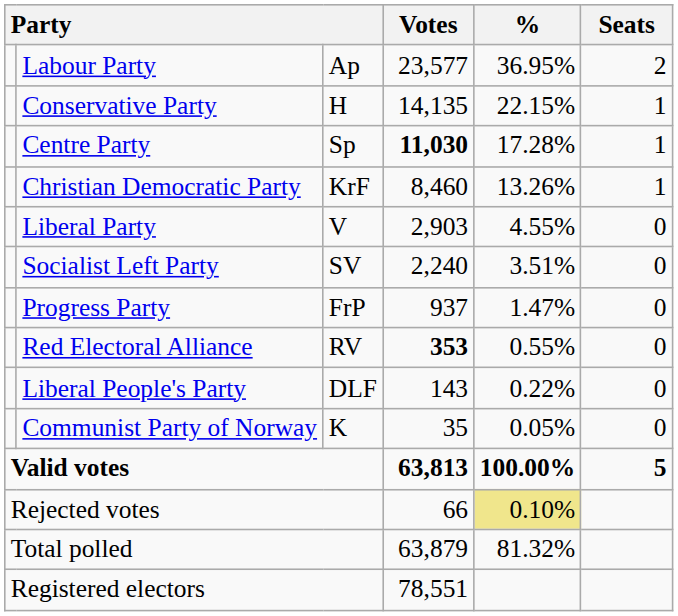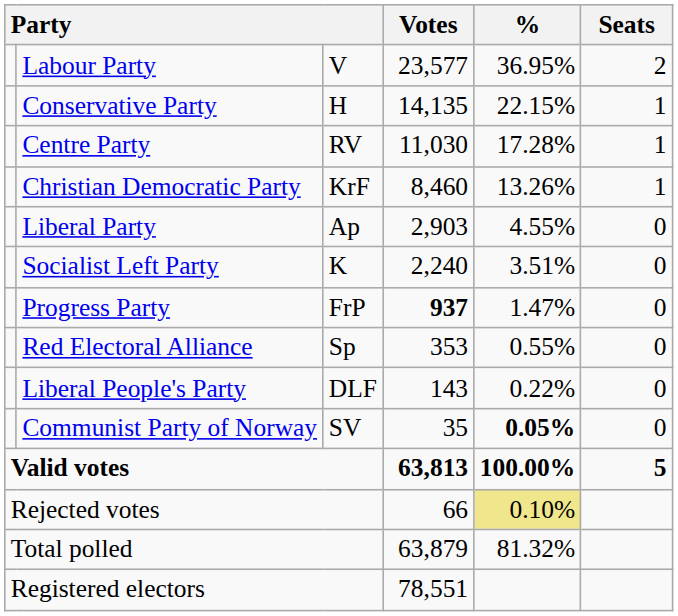(344, 65) Ap -> (338, 65) V
(342, 145) Sp -> (345, 145) RV
(434, 145) bold -> (434, 145) normal
(338, 226) V -> (344, 226) Ap
(345, 266) SV -> (338, 266) K
(449, 307) normal -> (449, 307) bold
(345, 347) RV -> (342, 347) Sp
(449, 347) bold -> (449, 347) normal
(338, 428) K -> (345, 428) SV
(542, 428) normal -> (540, 428) bold
